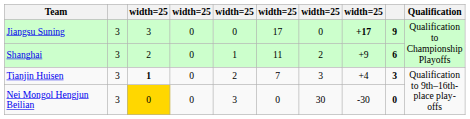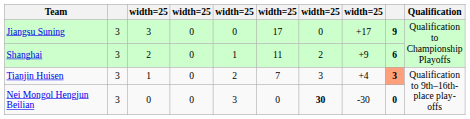(364, 31) bold -> (364, 31) normal
(149, 76) bold -> (149, 76) normal
(395, 76) no background -> (395, 76) lightsalmon background
(149, 99) gold background -> (149, 99) no background
(321, 99) normal -> (321, 99) bold
